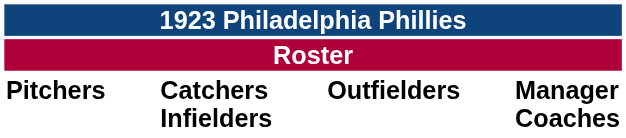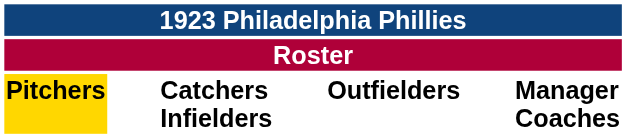(56, 90) no background -> (56, 90) gold background
